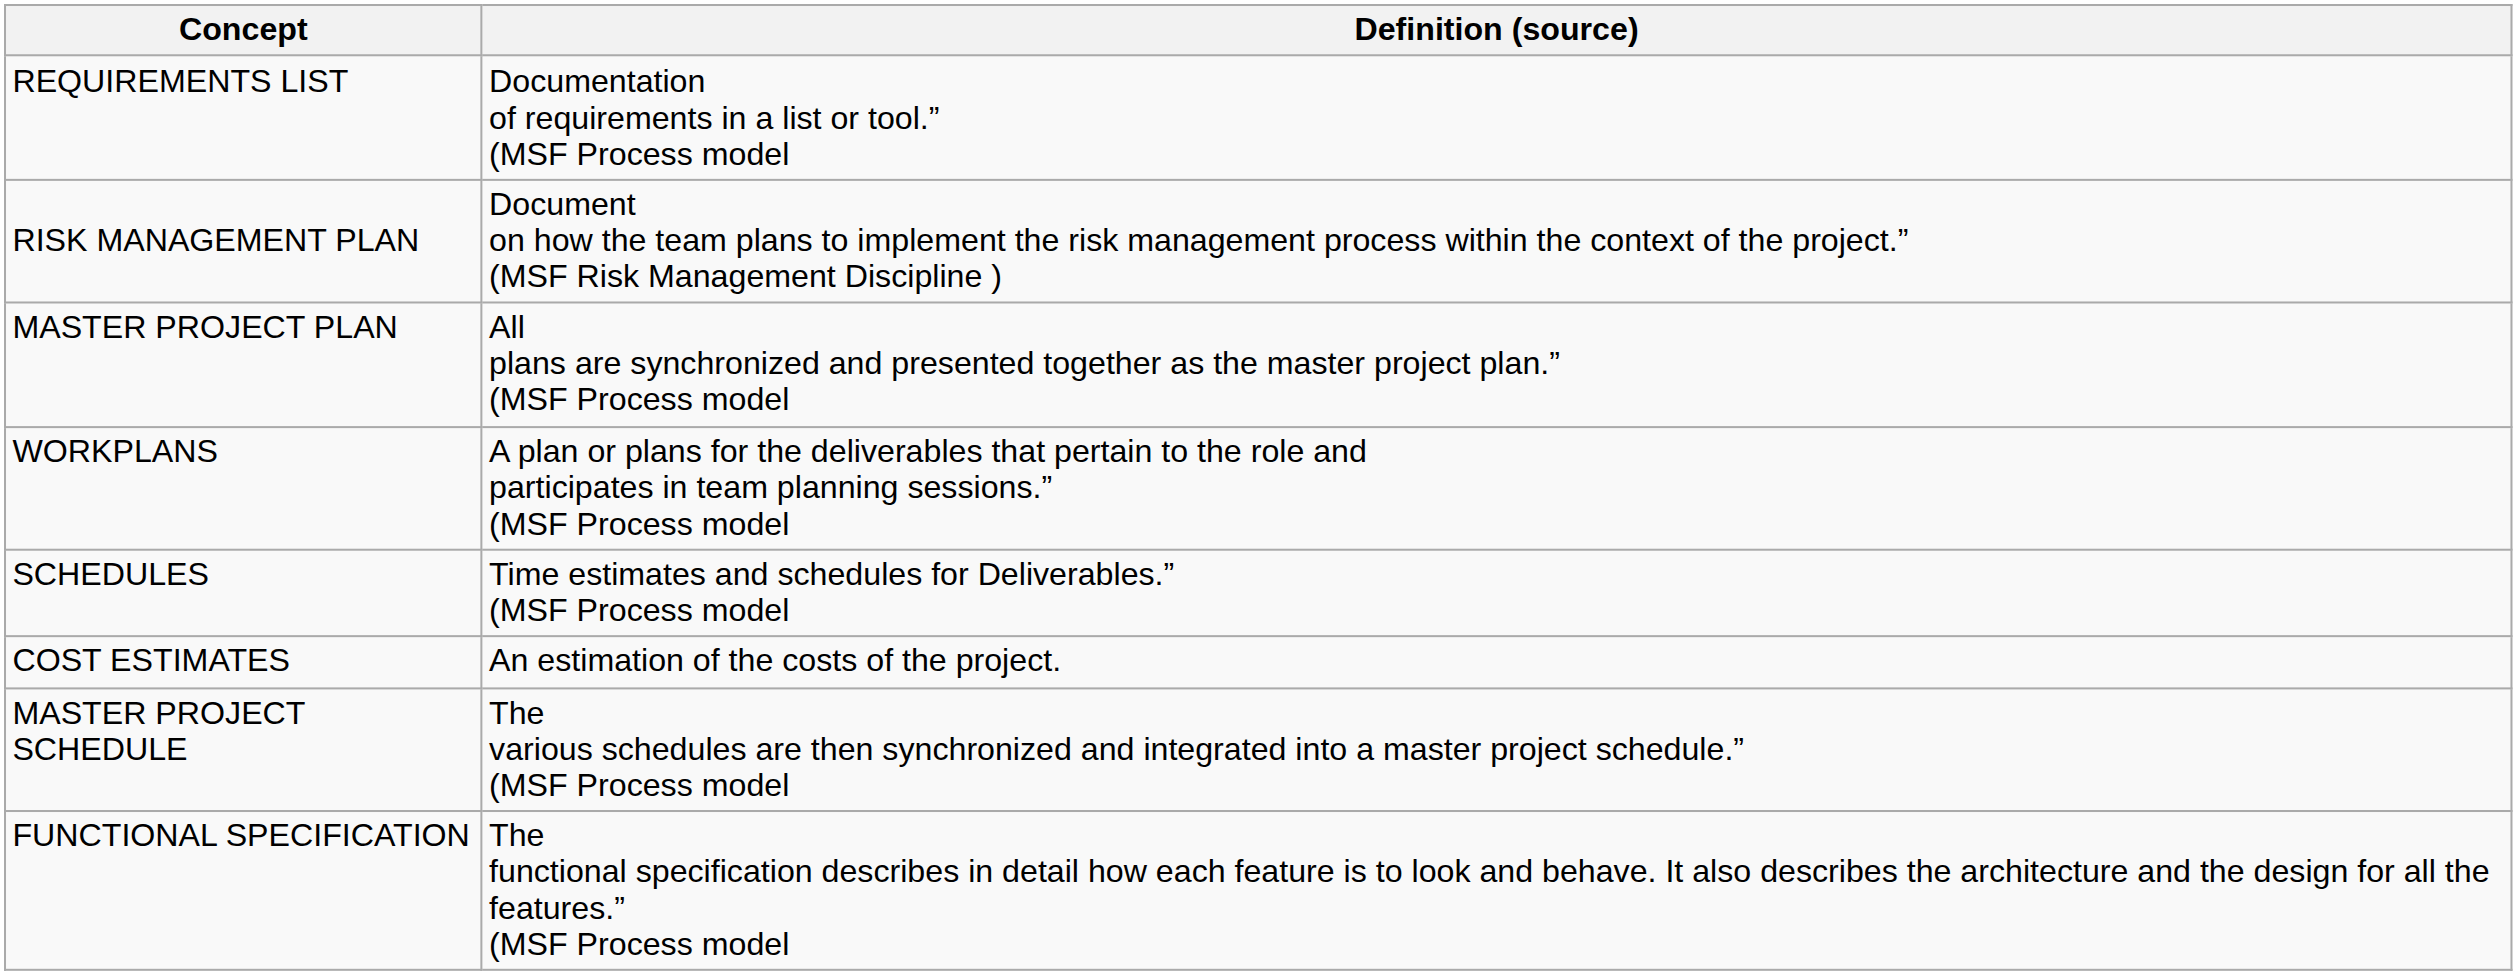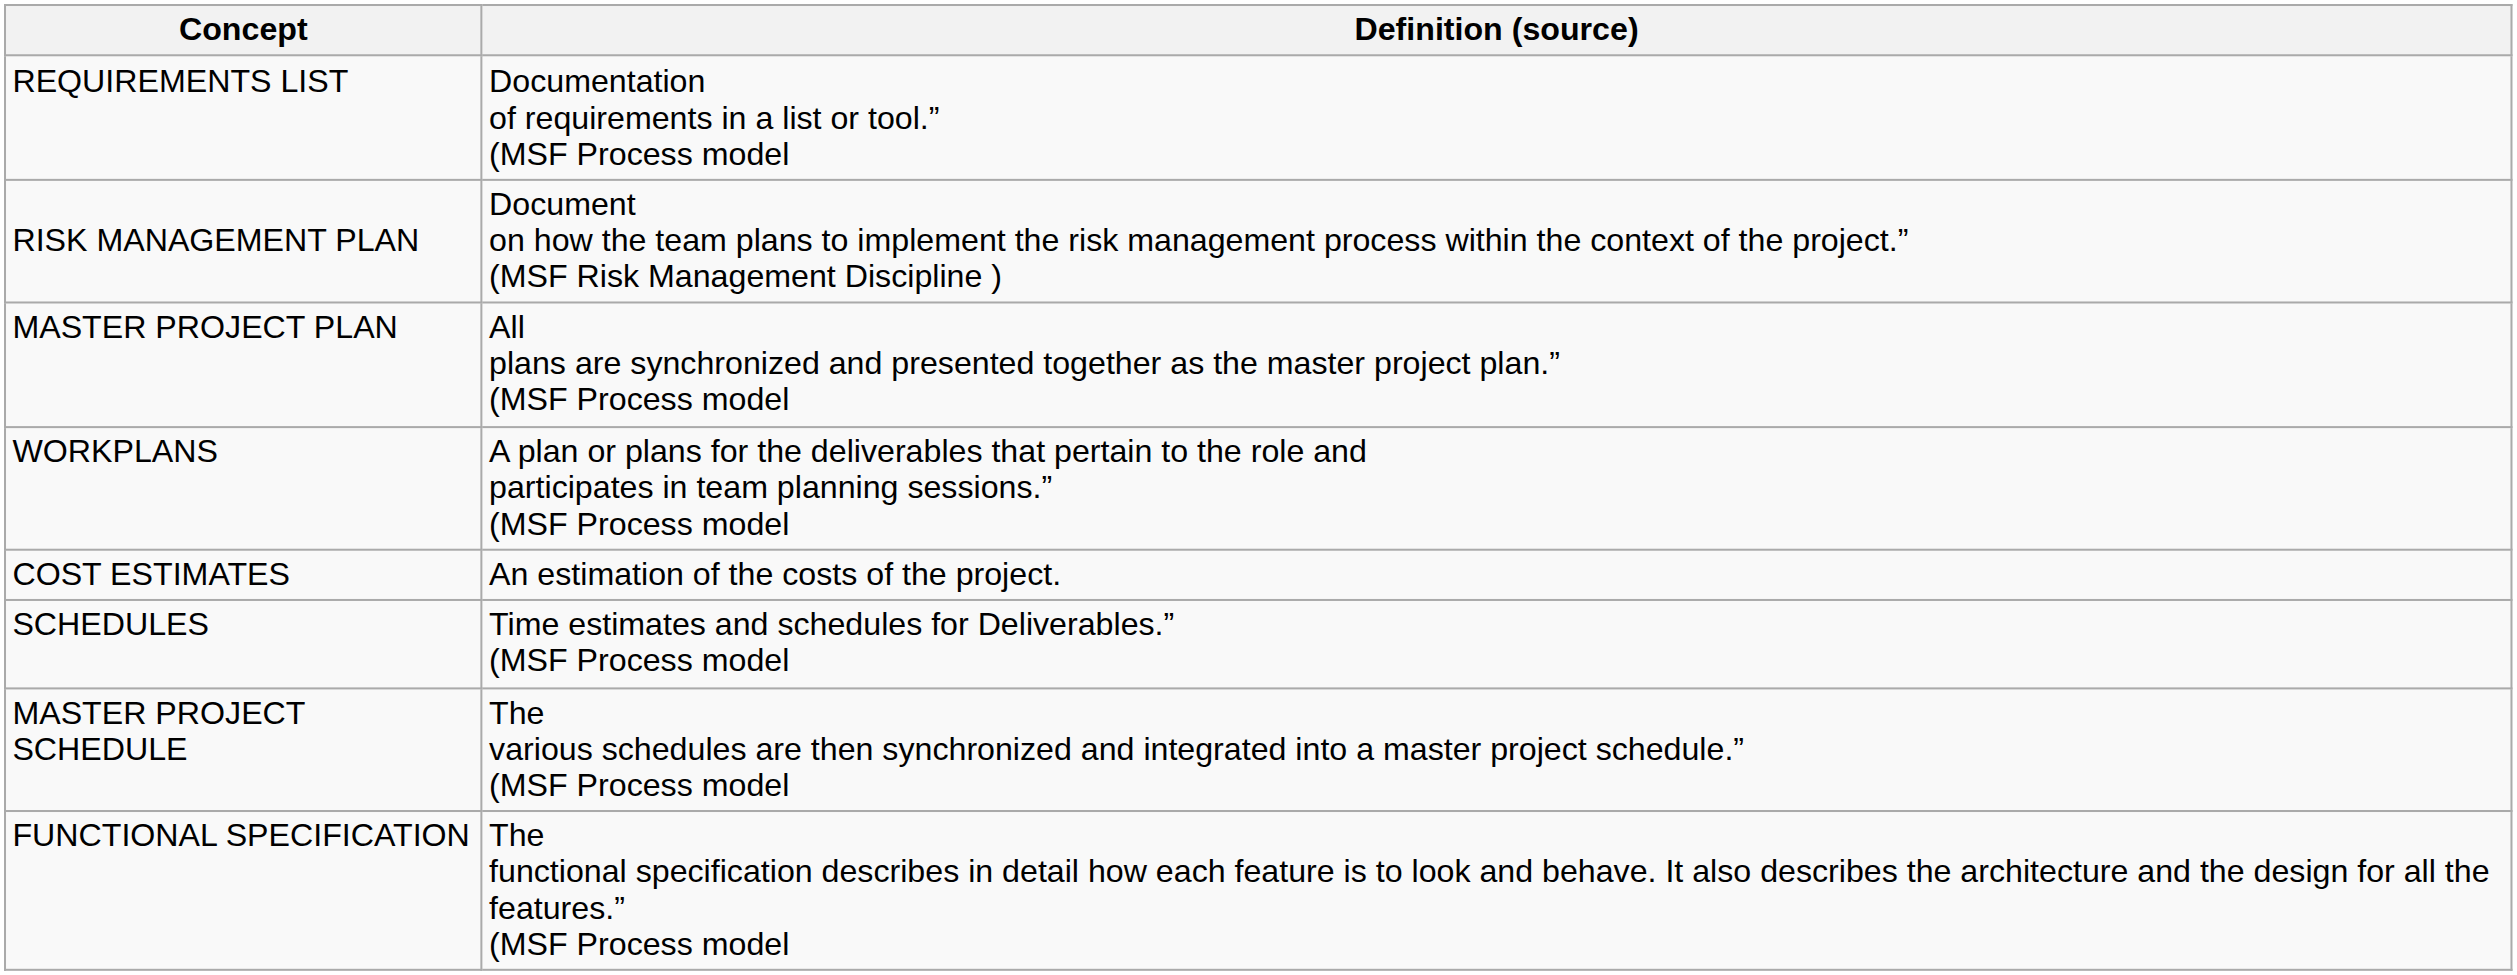rows swapped: (151, 661) <-> (111, 574)
